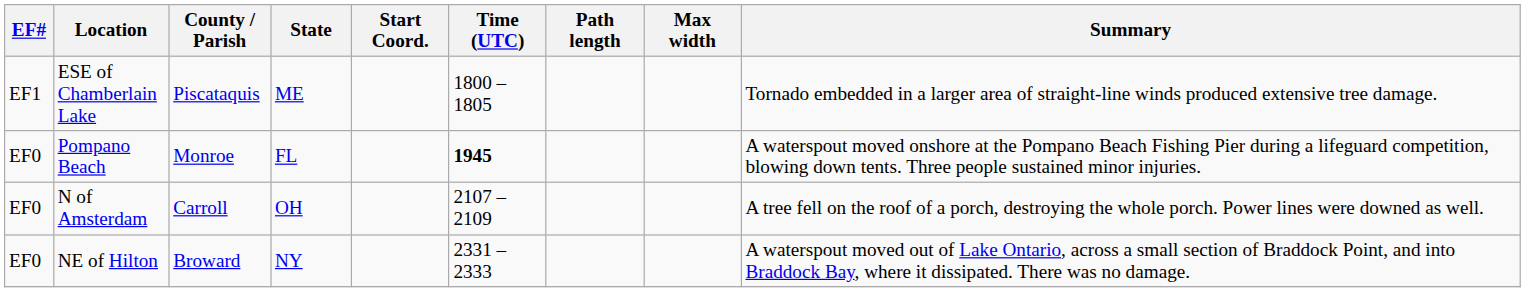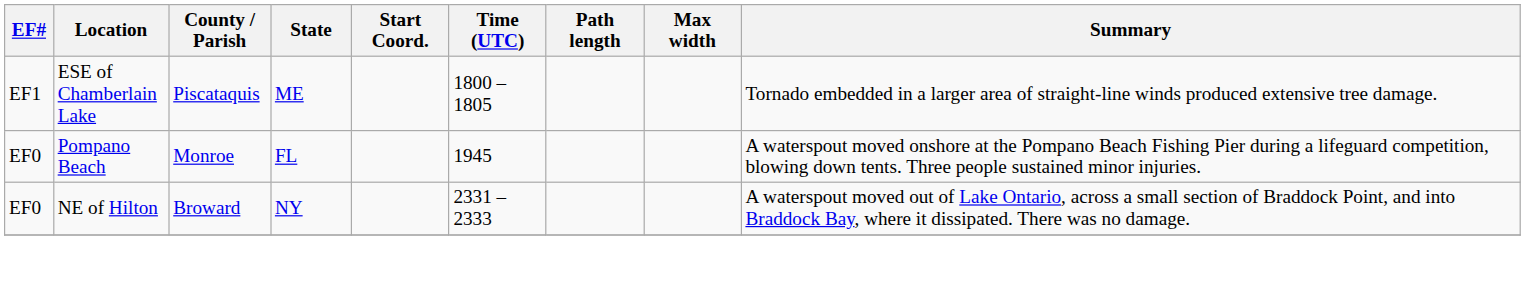(473, 156) bold -> (473, 156) normal
- row: (102, 208)
